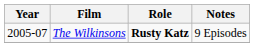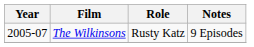(160, 33) bold -> (158, 33) normal
